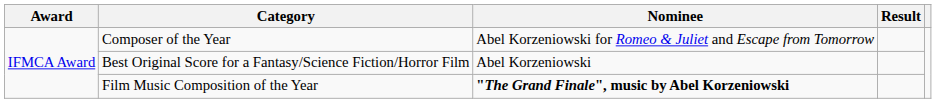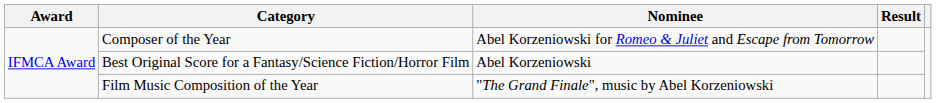(633, 86) bold -> (625, 86) normal
